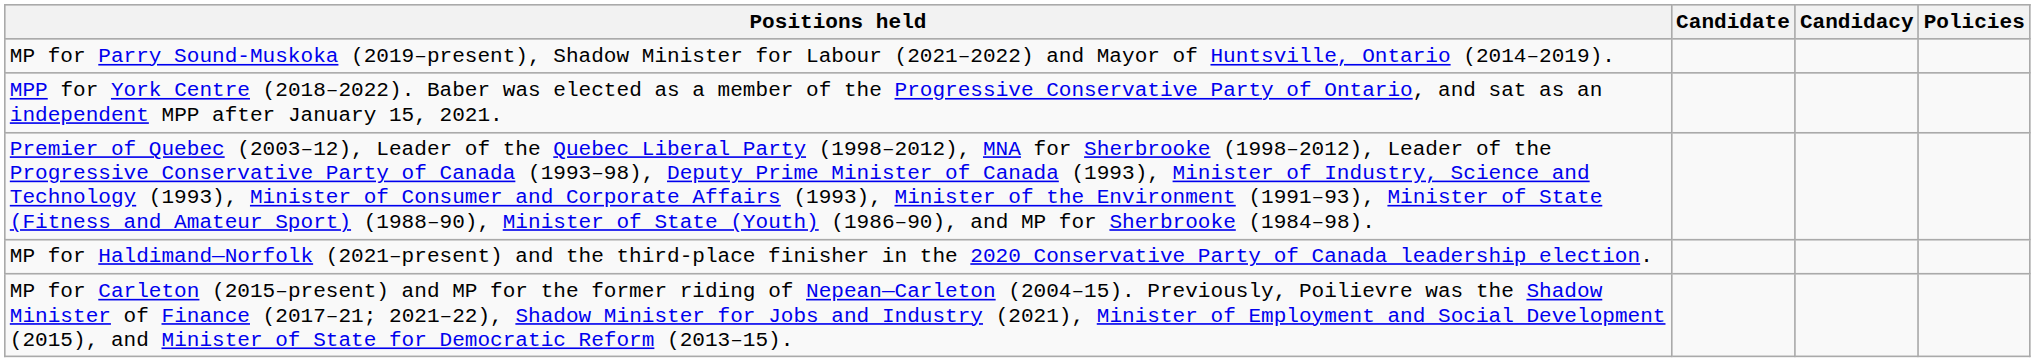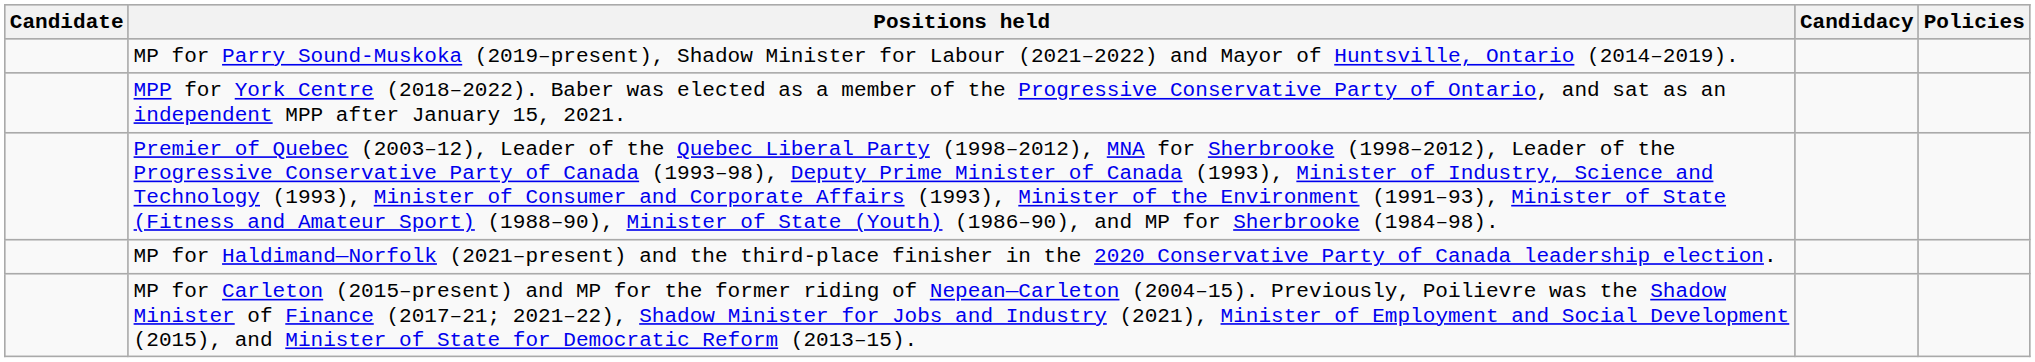columns swapped: (1733, 22) <-> (838, 22)
